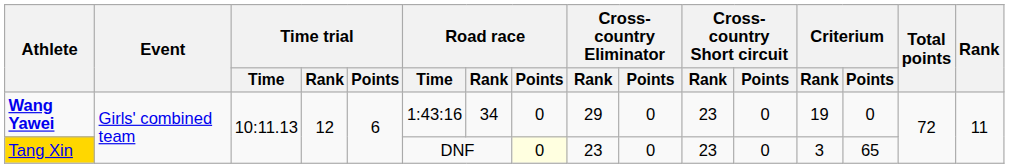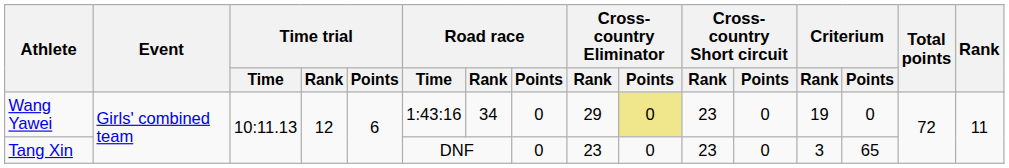(31, 115) bold -> (30, 115) normal
(651, 115) no background -> (650, 115) khaki background
(41, 150) gold background -> (41, 150) no background
(540, 150) lightyellow background -> (539, 150) no background
